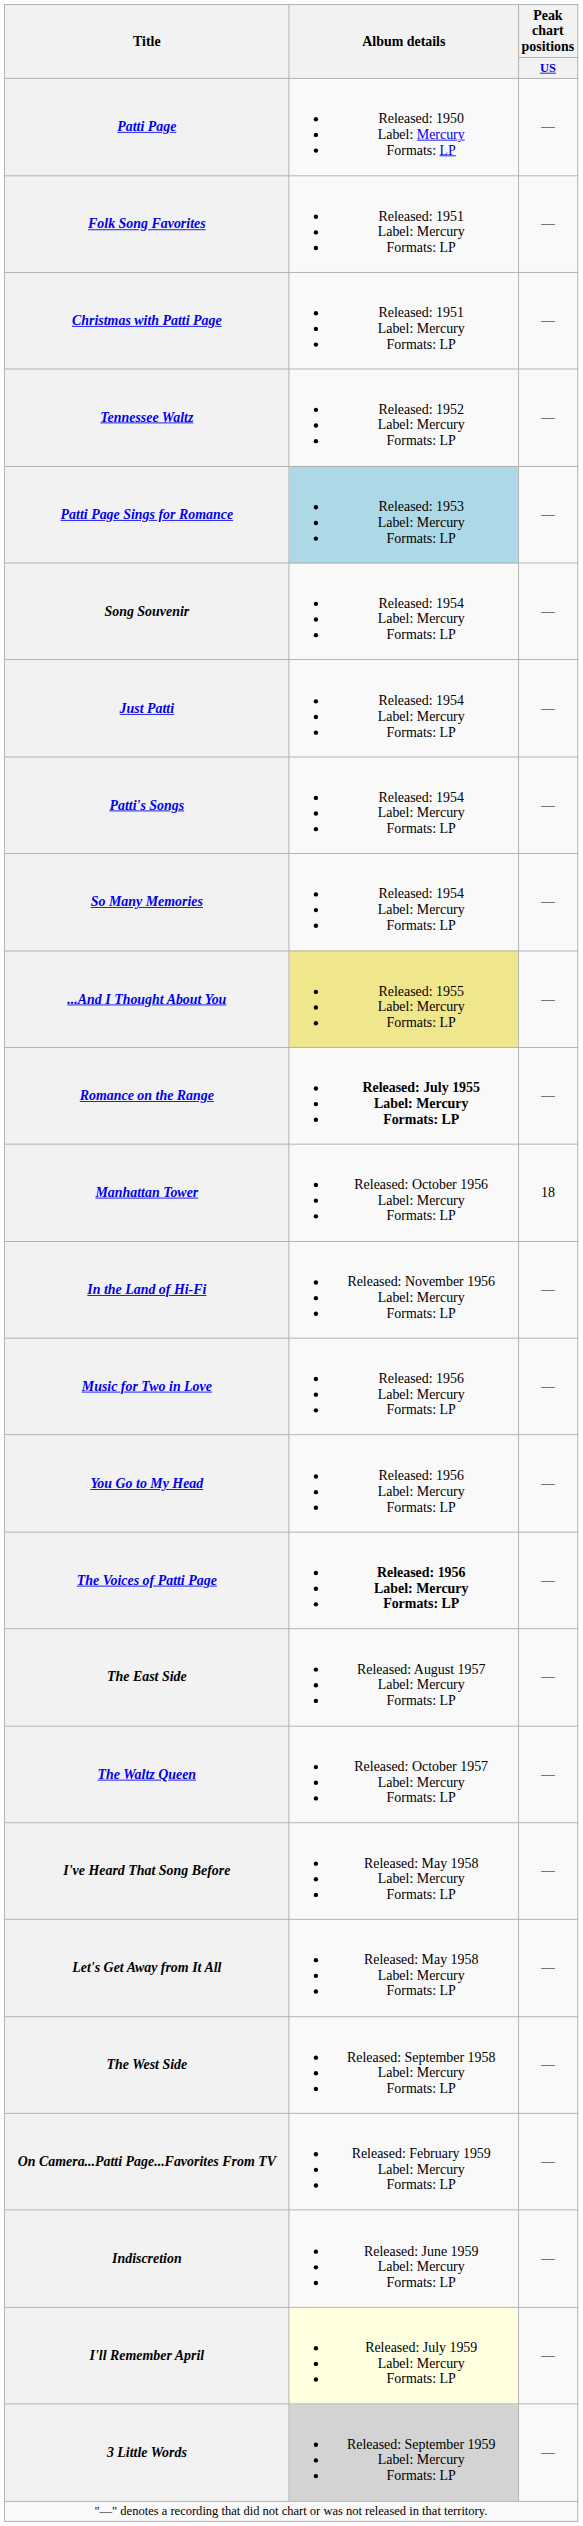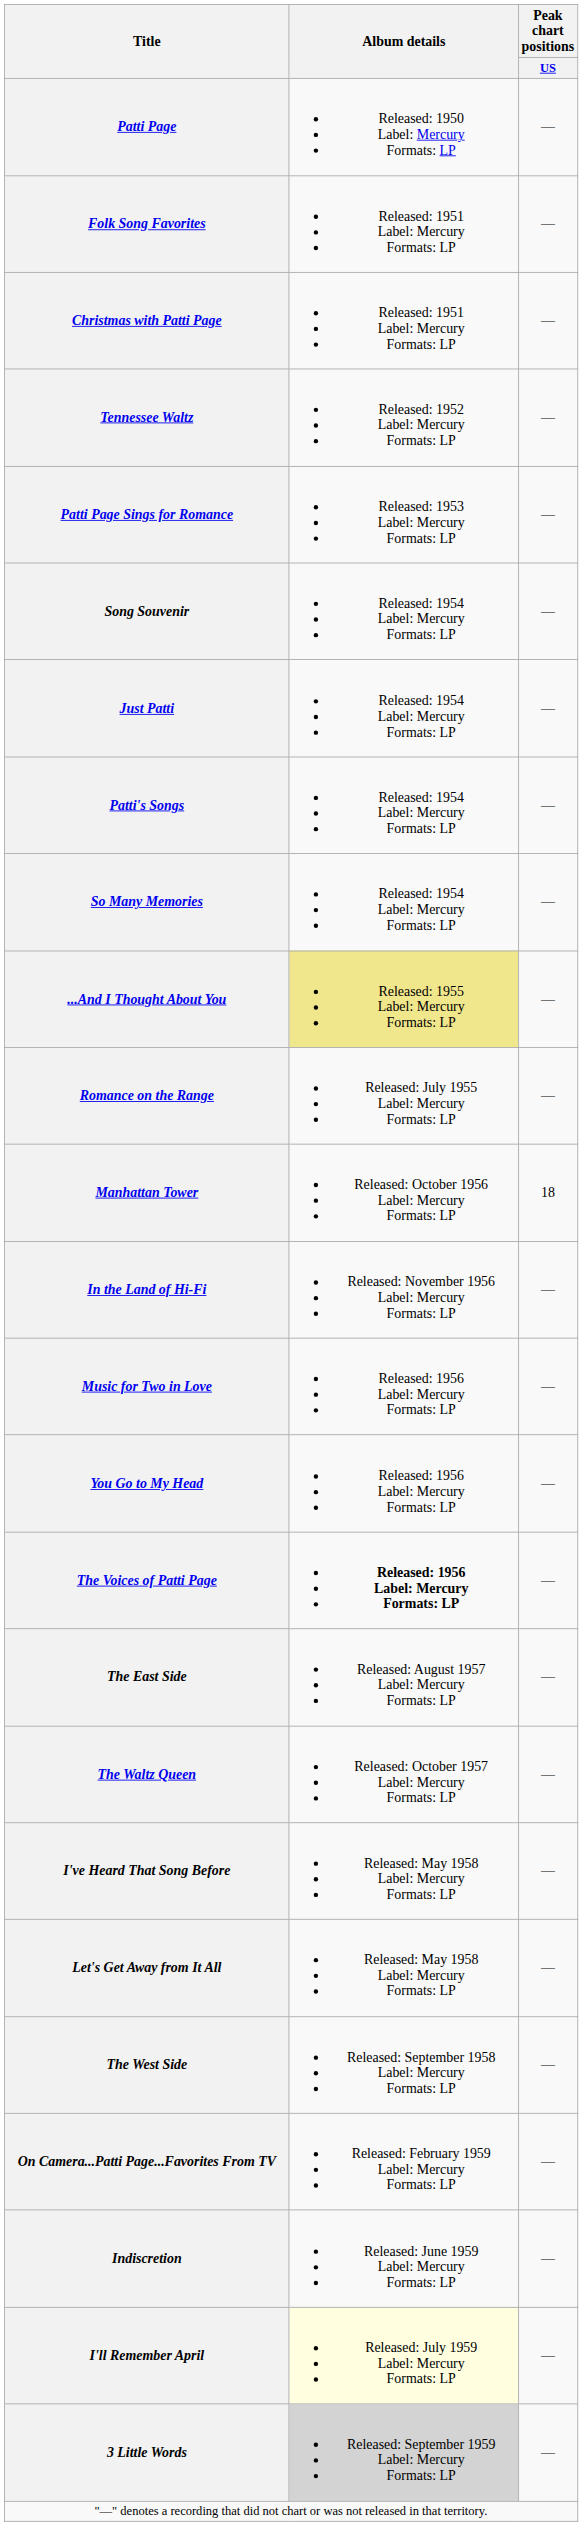(404, 522) lightblue background -> (404, 522) no background
(404, 1104) bold -> (404, 1104) normal
